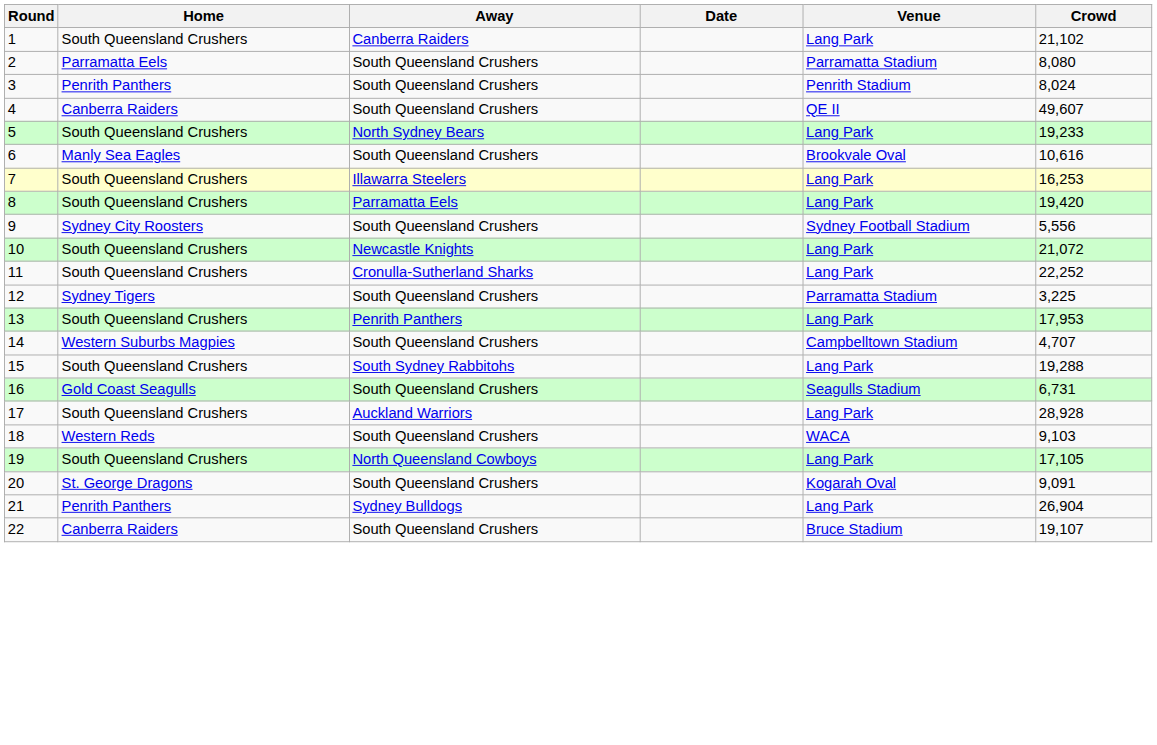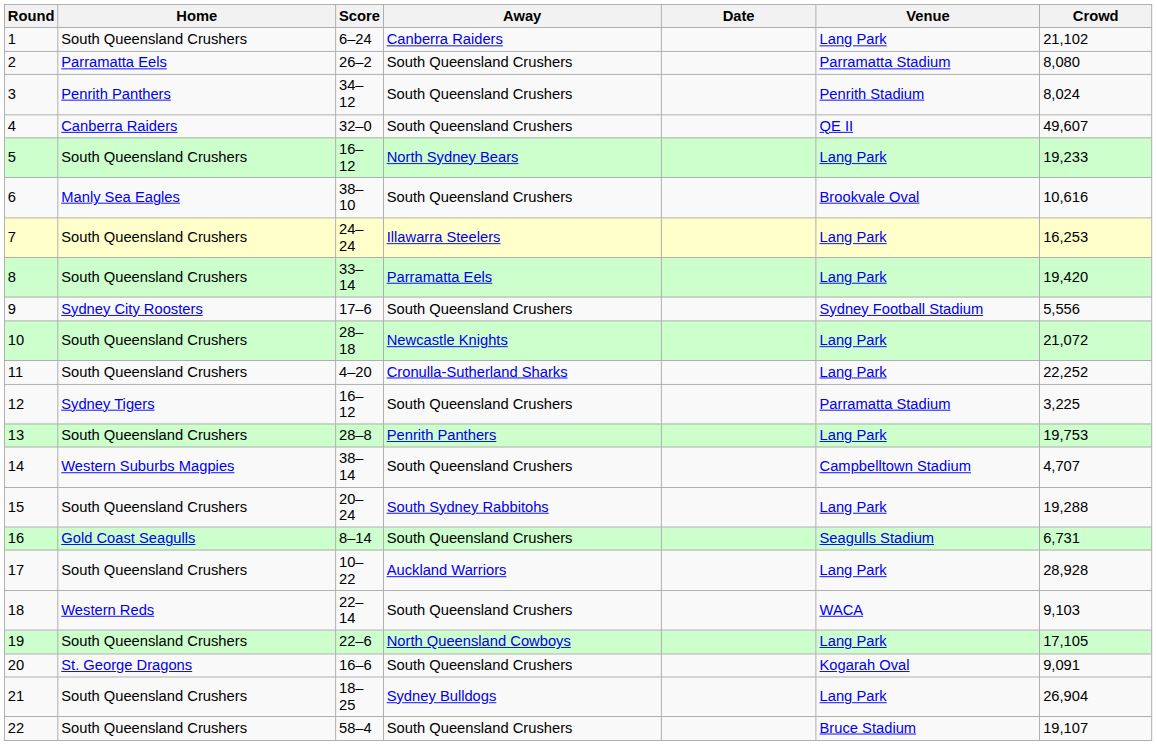+ column: (359, 16)
(1061, 319) 17,953 -> (1066, 435) 19,753
(116, 506) Penrith Panthers -> (154, 696) South Queensland Crushers
(120, 529) Canberra Raiders -> (154, 728) South Queensland Crushers
